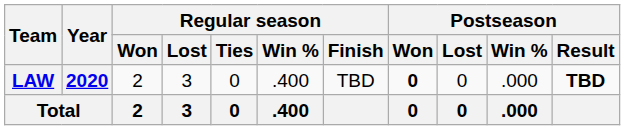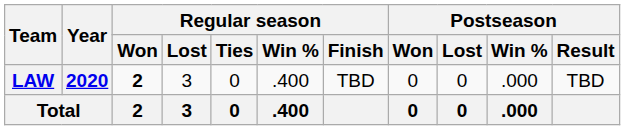(138, 80) normal -> (138, 80) bold
(413, 80) bold -> (413, 80) normal
(586, 80) bold -> (586, 80) normal
